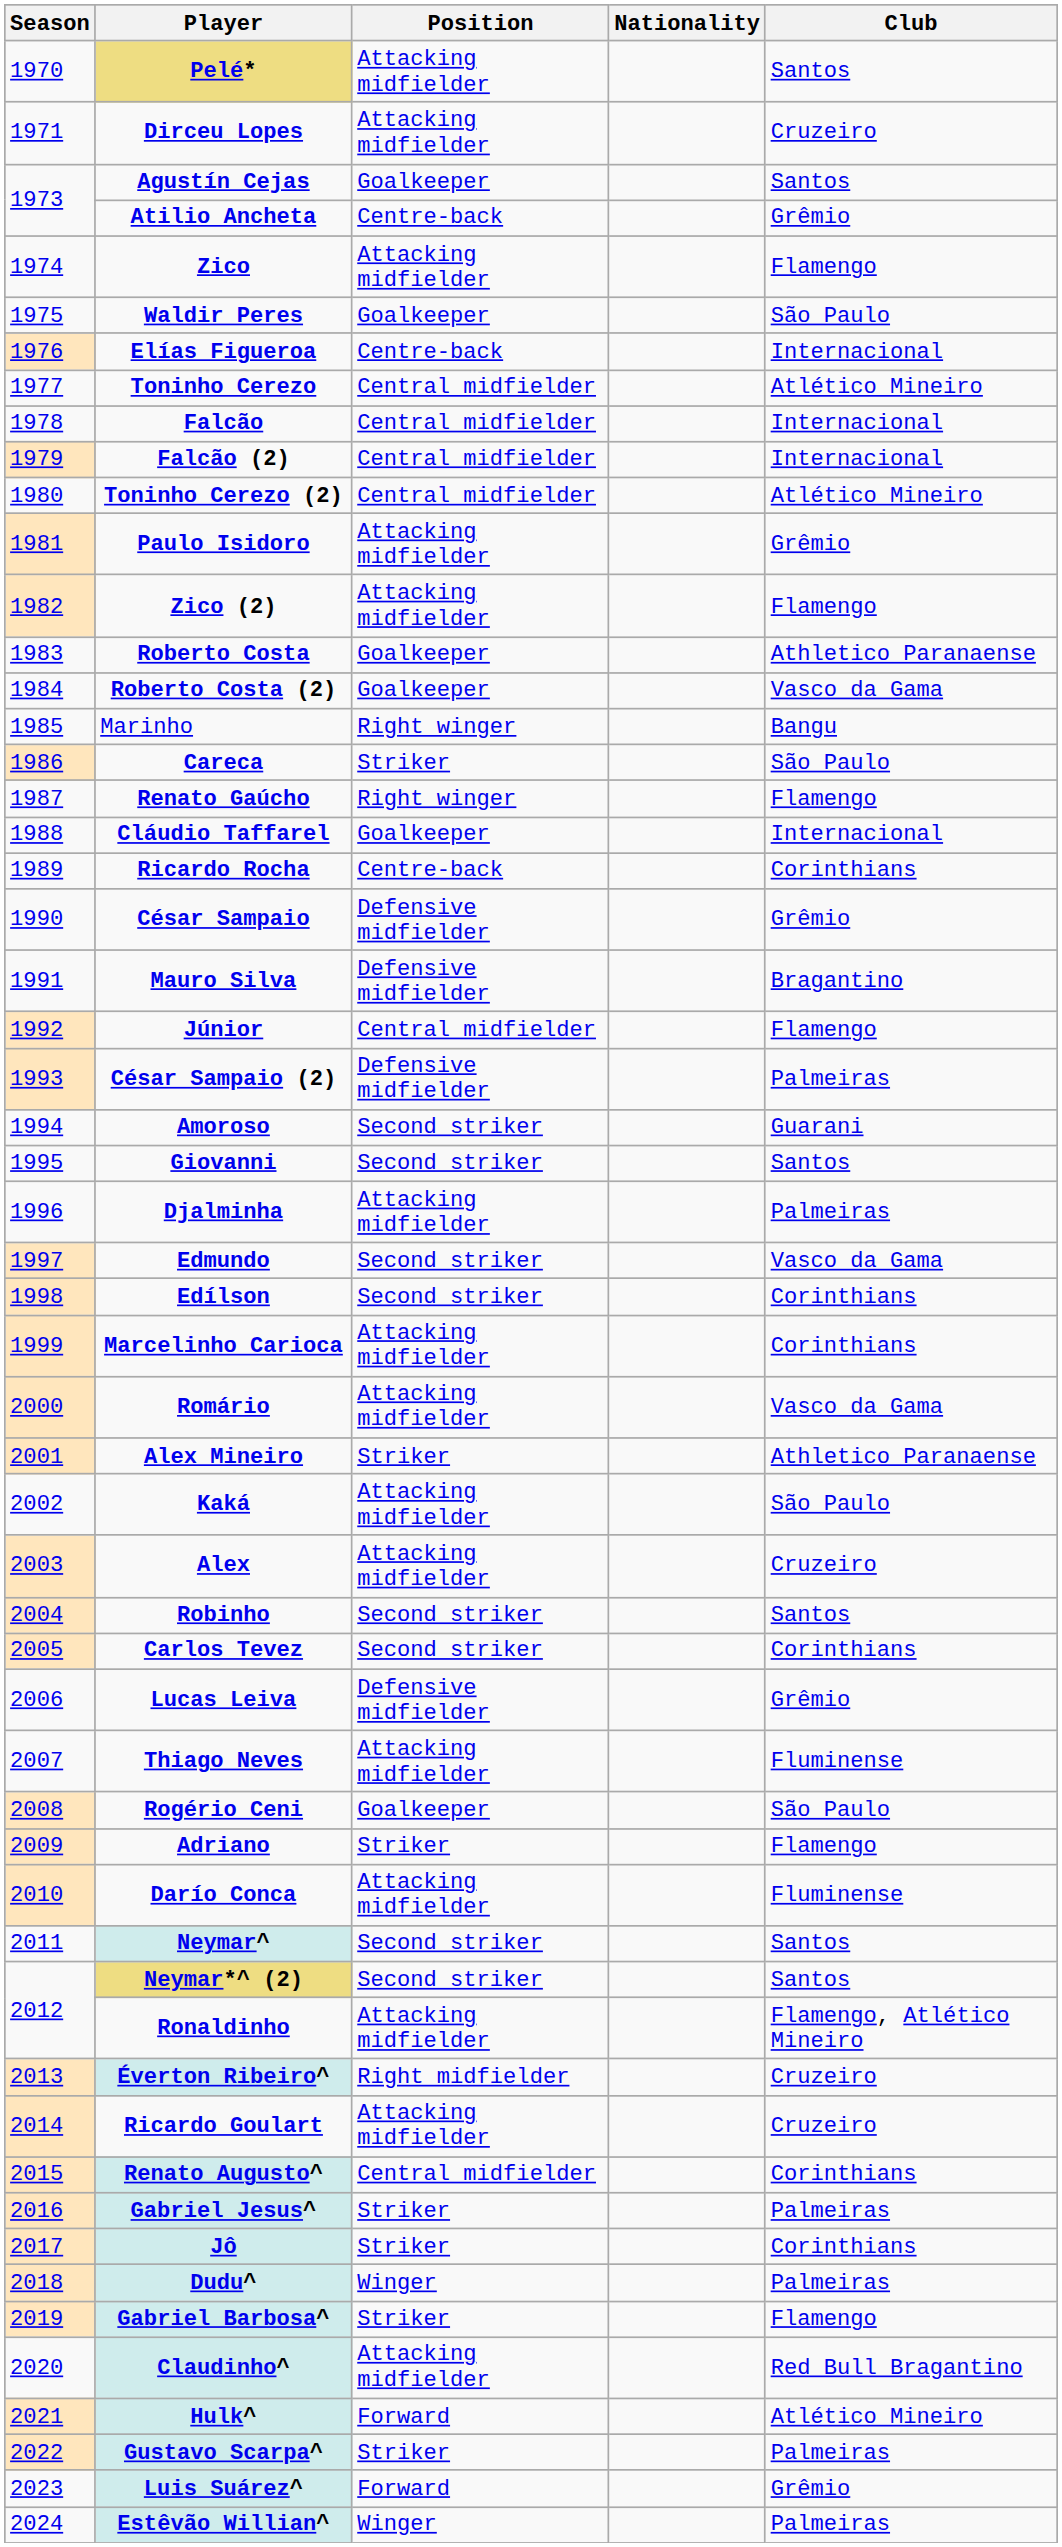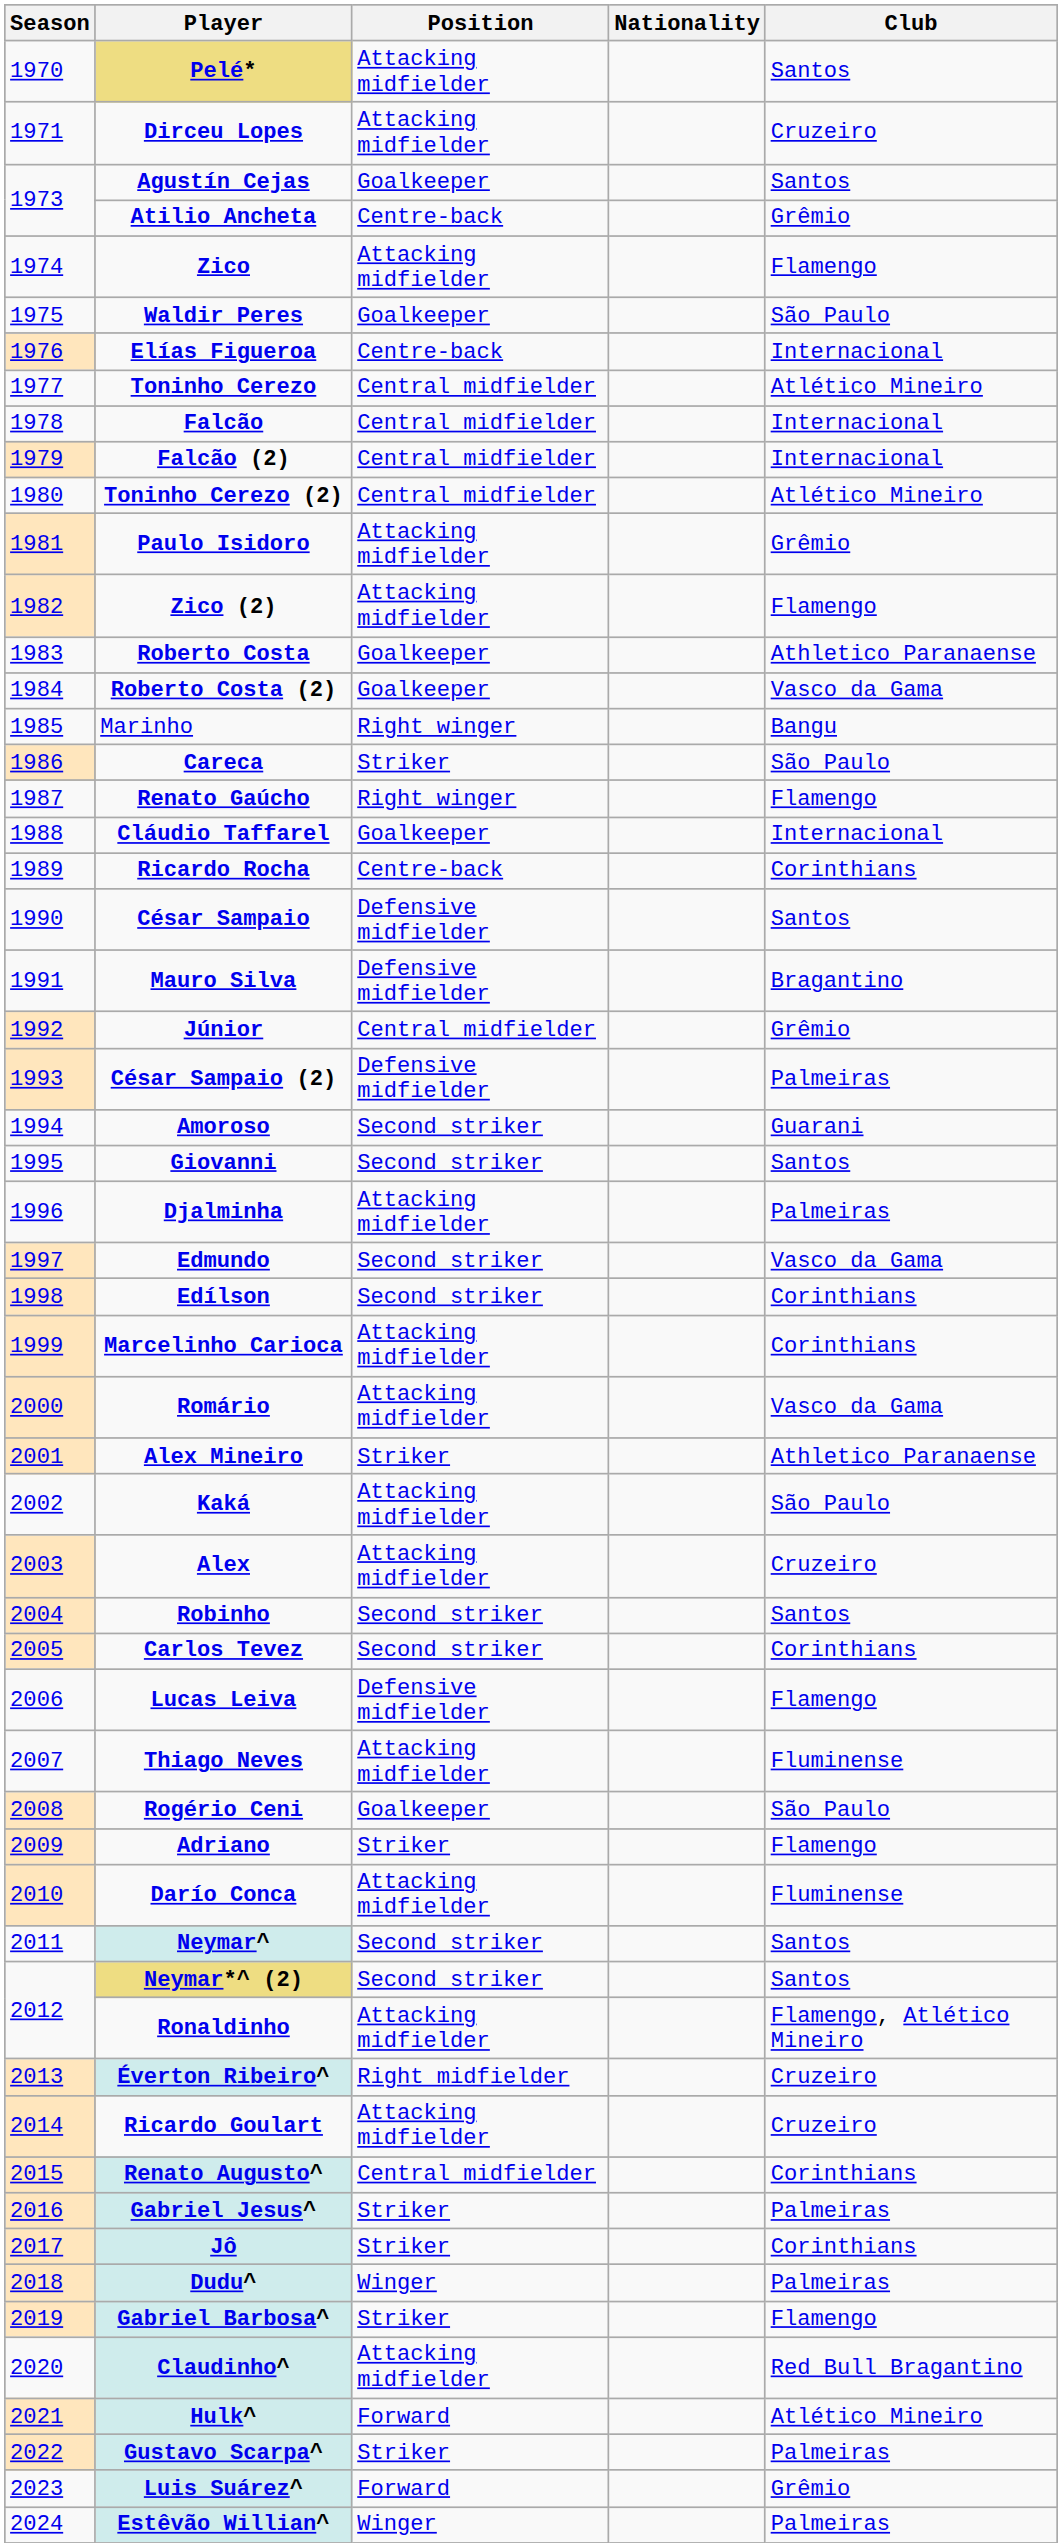(810, 920) Grêmio -> (810, 920) Santos
(824, 1030) Flamengo -> (810, 1030) Grêmio
(810, 1700) Grêmio -> (824, 1700) Flamengo
